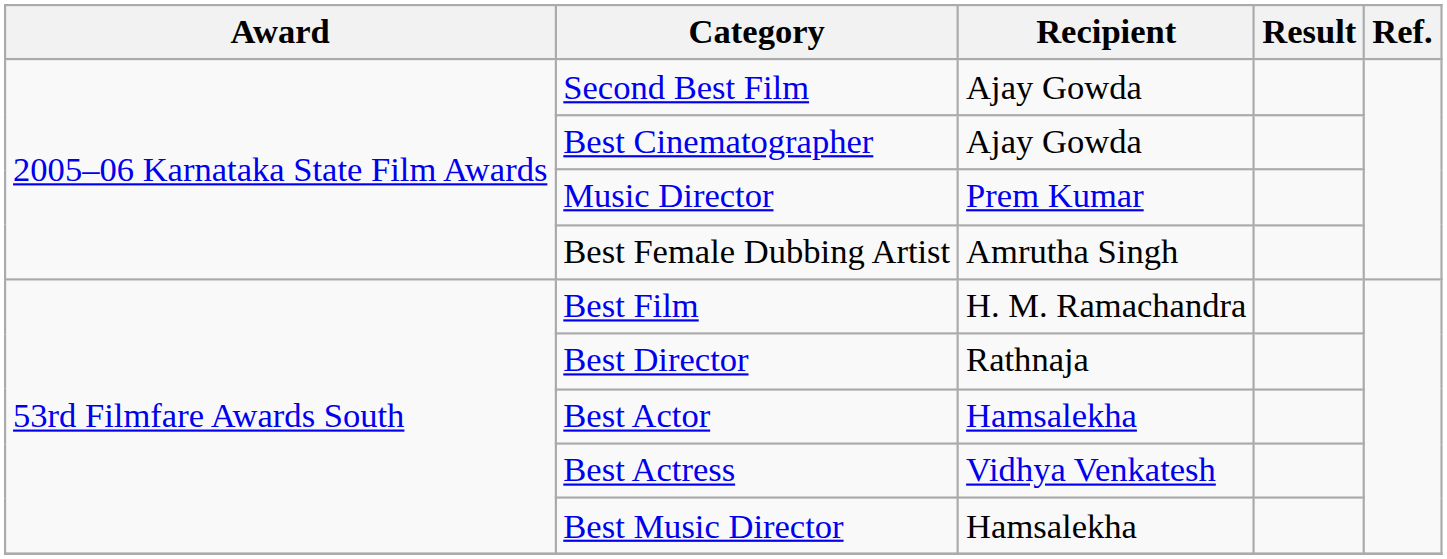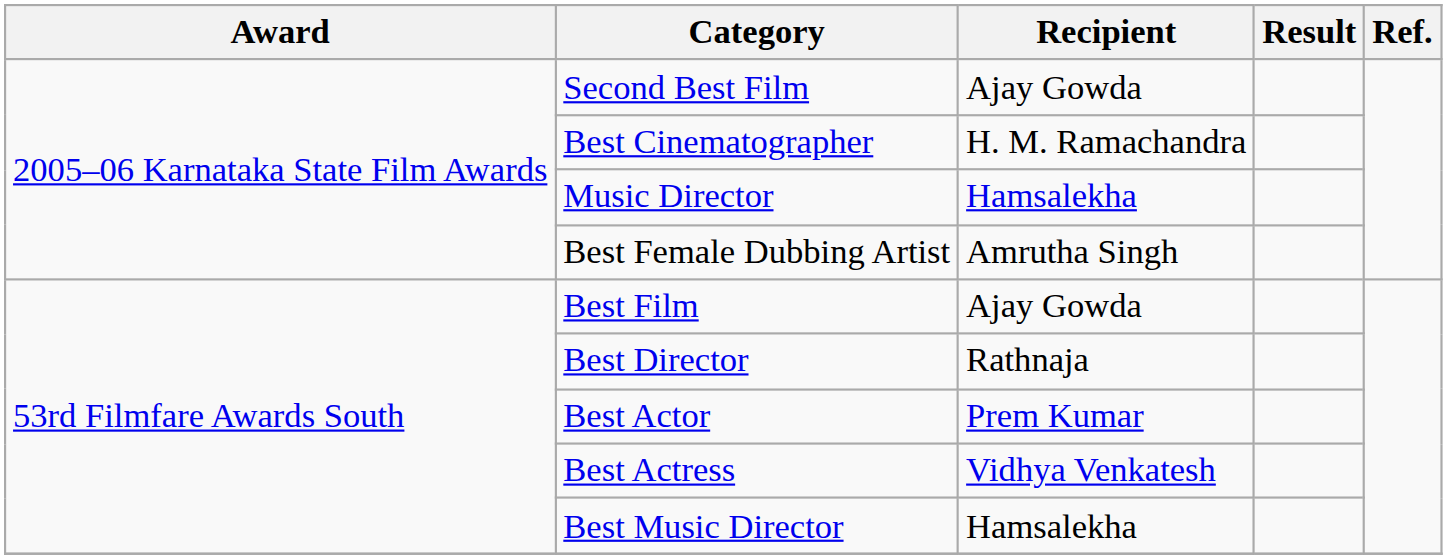(1054, 141) Ajay Gowda -> (1106, 141) H. M. Ramachandra
(1055, 196) Prem Kumar -> (1052, 196) Hamsalekha
(1106, 305) H. M. Ramachandra -> (1054, 305) Ajay Gowda
(1052, 415) Hamsalekha -> (1055, 415) Prem Kumar
